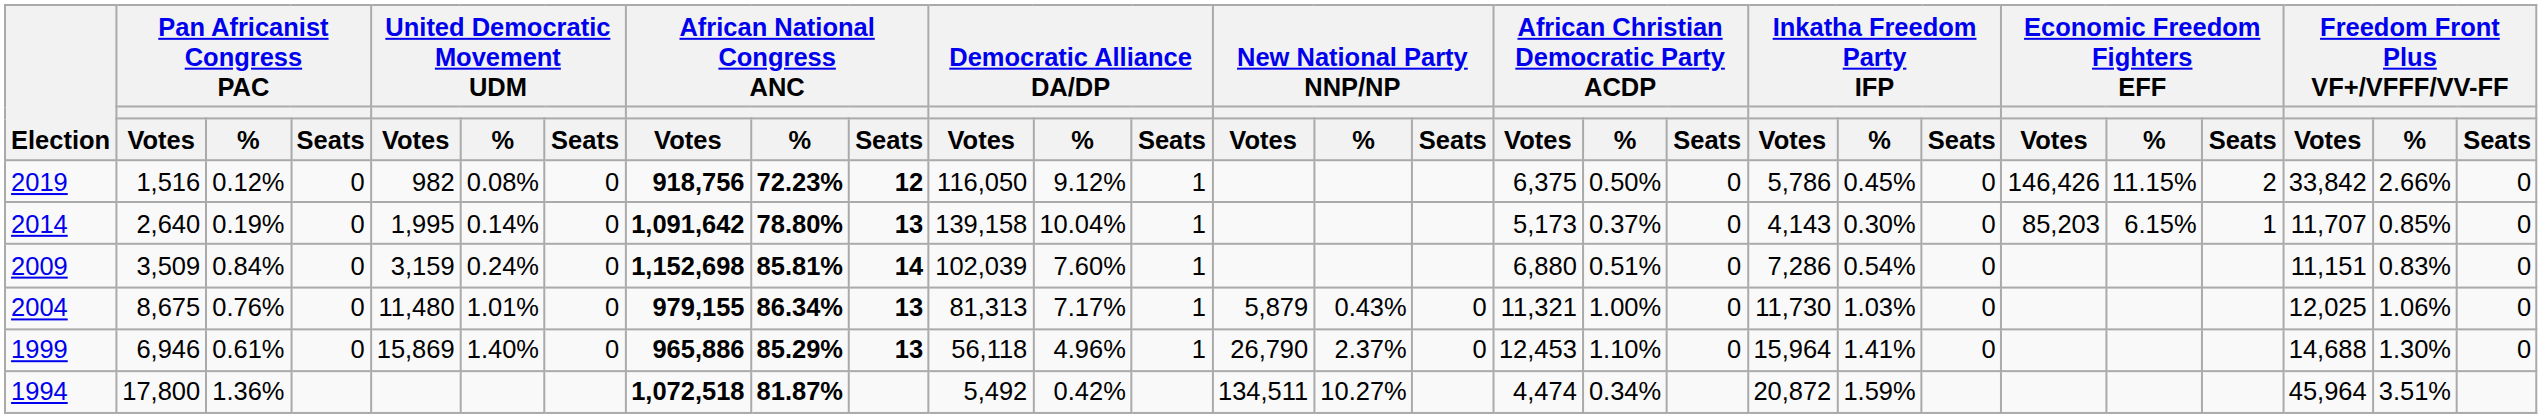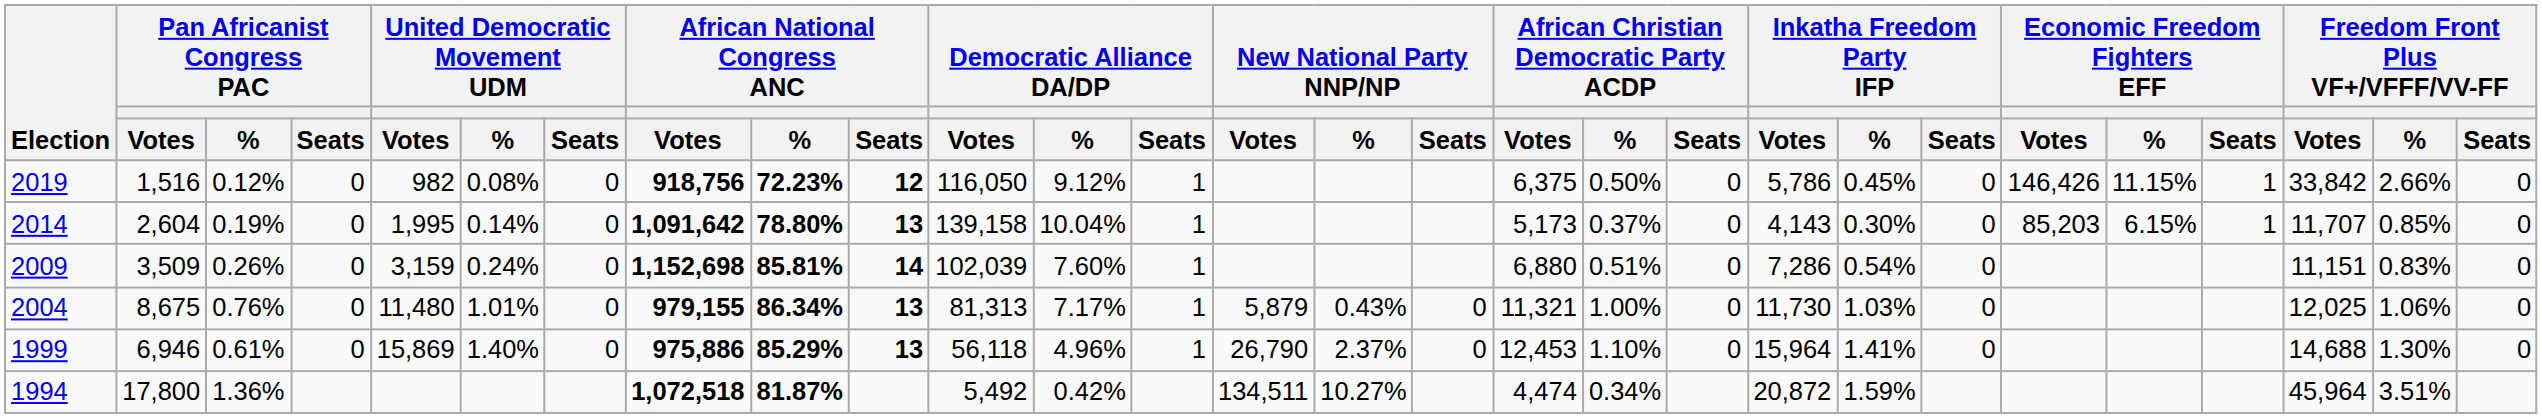(2270, 182) 2 -> (2270, 182) 1
(168, 224) 2,640 -> (168, 224) 2,604
(248, 266) 0.84% -> (248, 266) 0.26%
(698, 349) 965,886 -> (698, 349) 975,886
